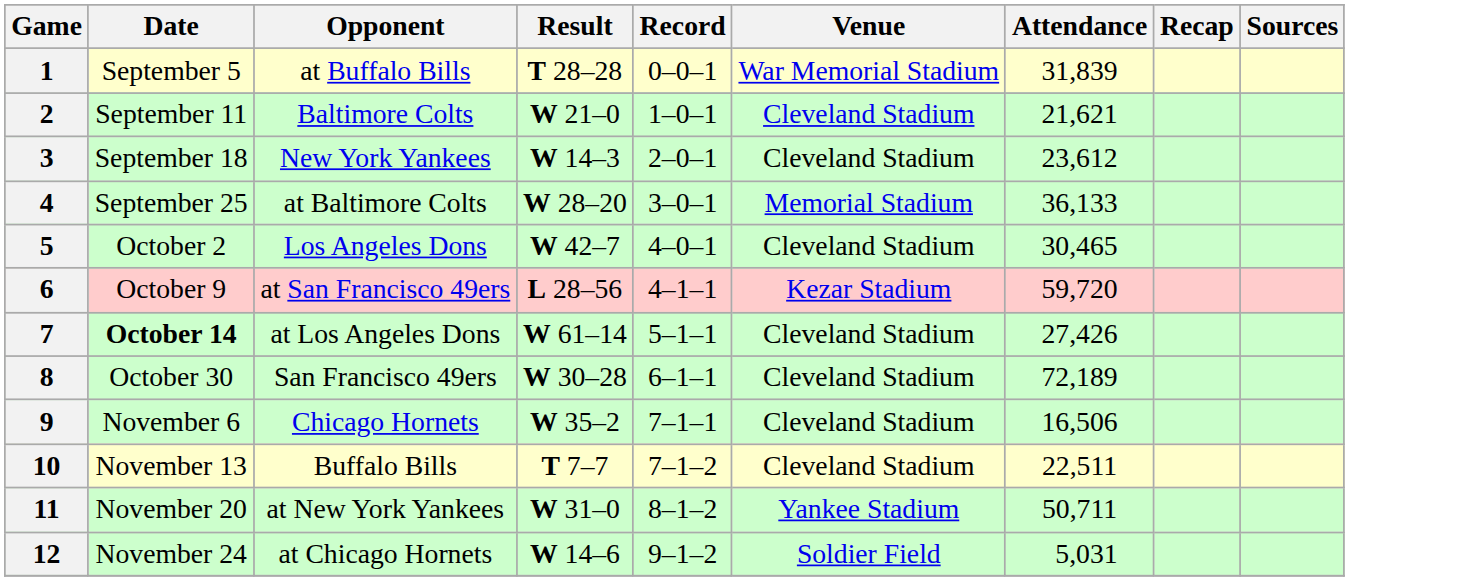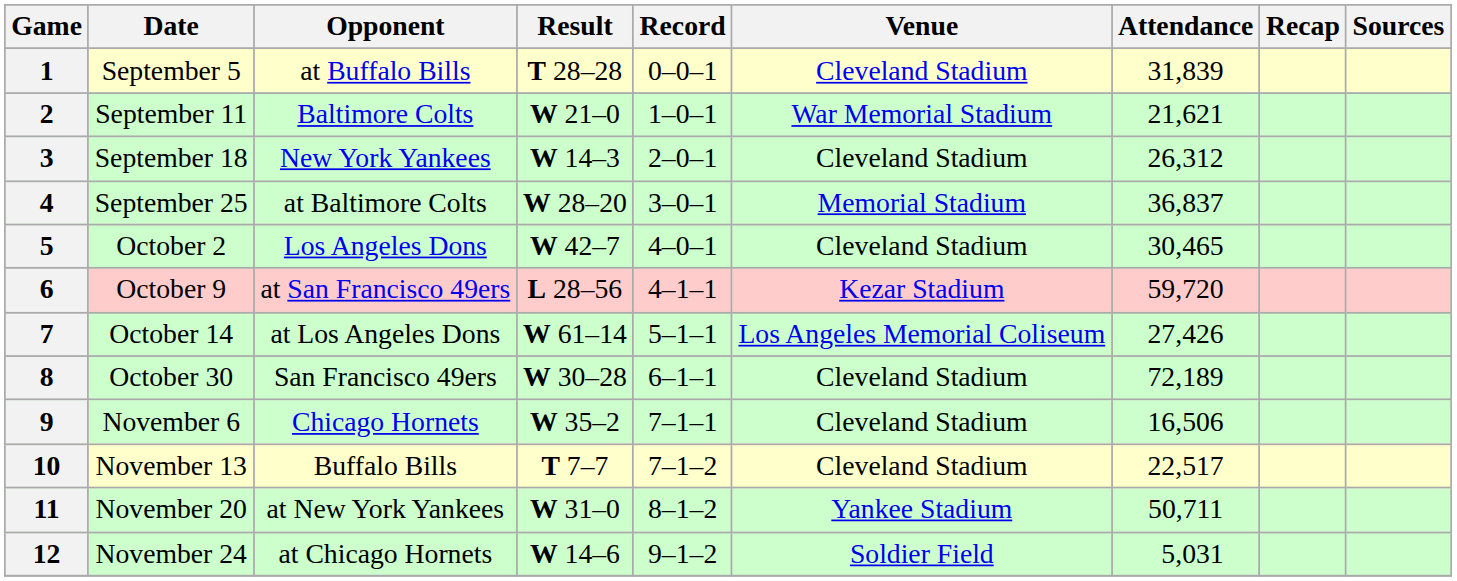(869, 70) War Memorial Stadium -> (922, 70) Cleveland Stadium
(869, 114) Cleveland Stadium -> (922, 114) War Memorial Stadium
(1080, 158) 23,612 -> (1186, 158) 26,312
(1080, 202) 36,133 -> (1186, 202) 36,837
(171, 333) bold -> (171, 333) normal
(869, 333) Cleveland Stadium -> (922, 333) Los Angeles Memorial Coliseum
(1080, 465) 22,511 -> (1186, 465) 22,517
